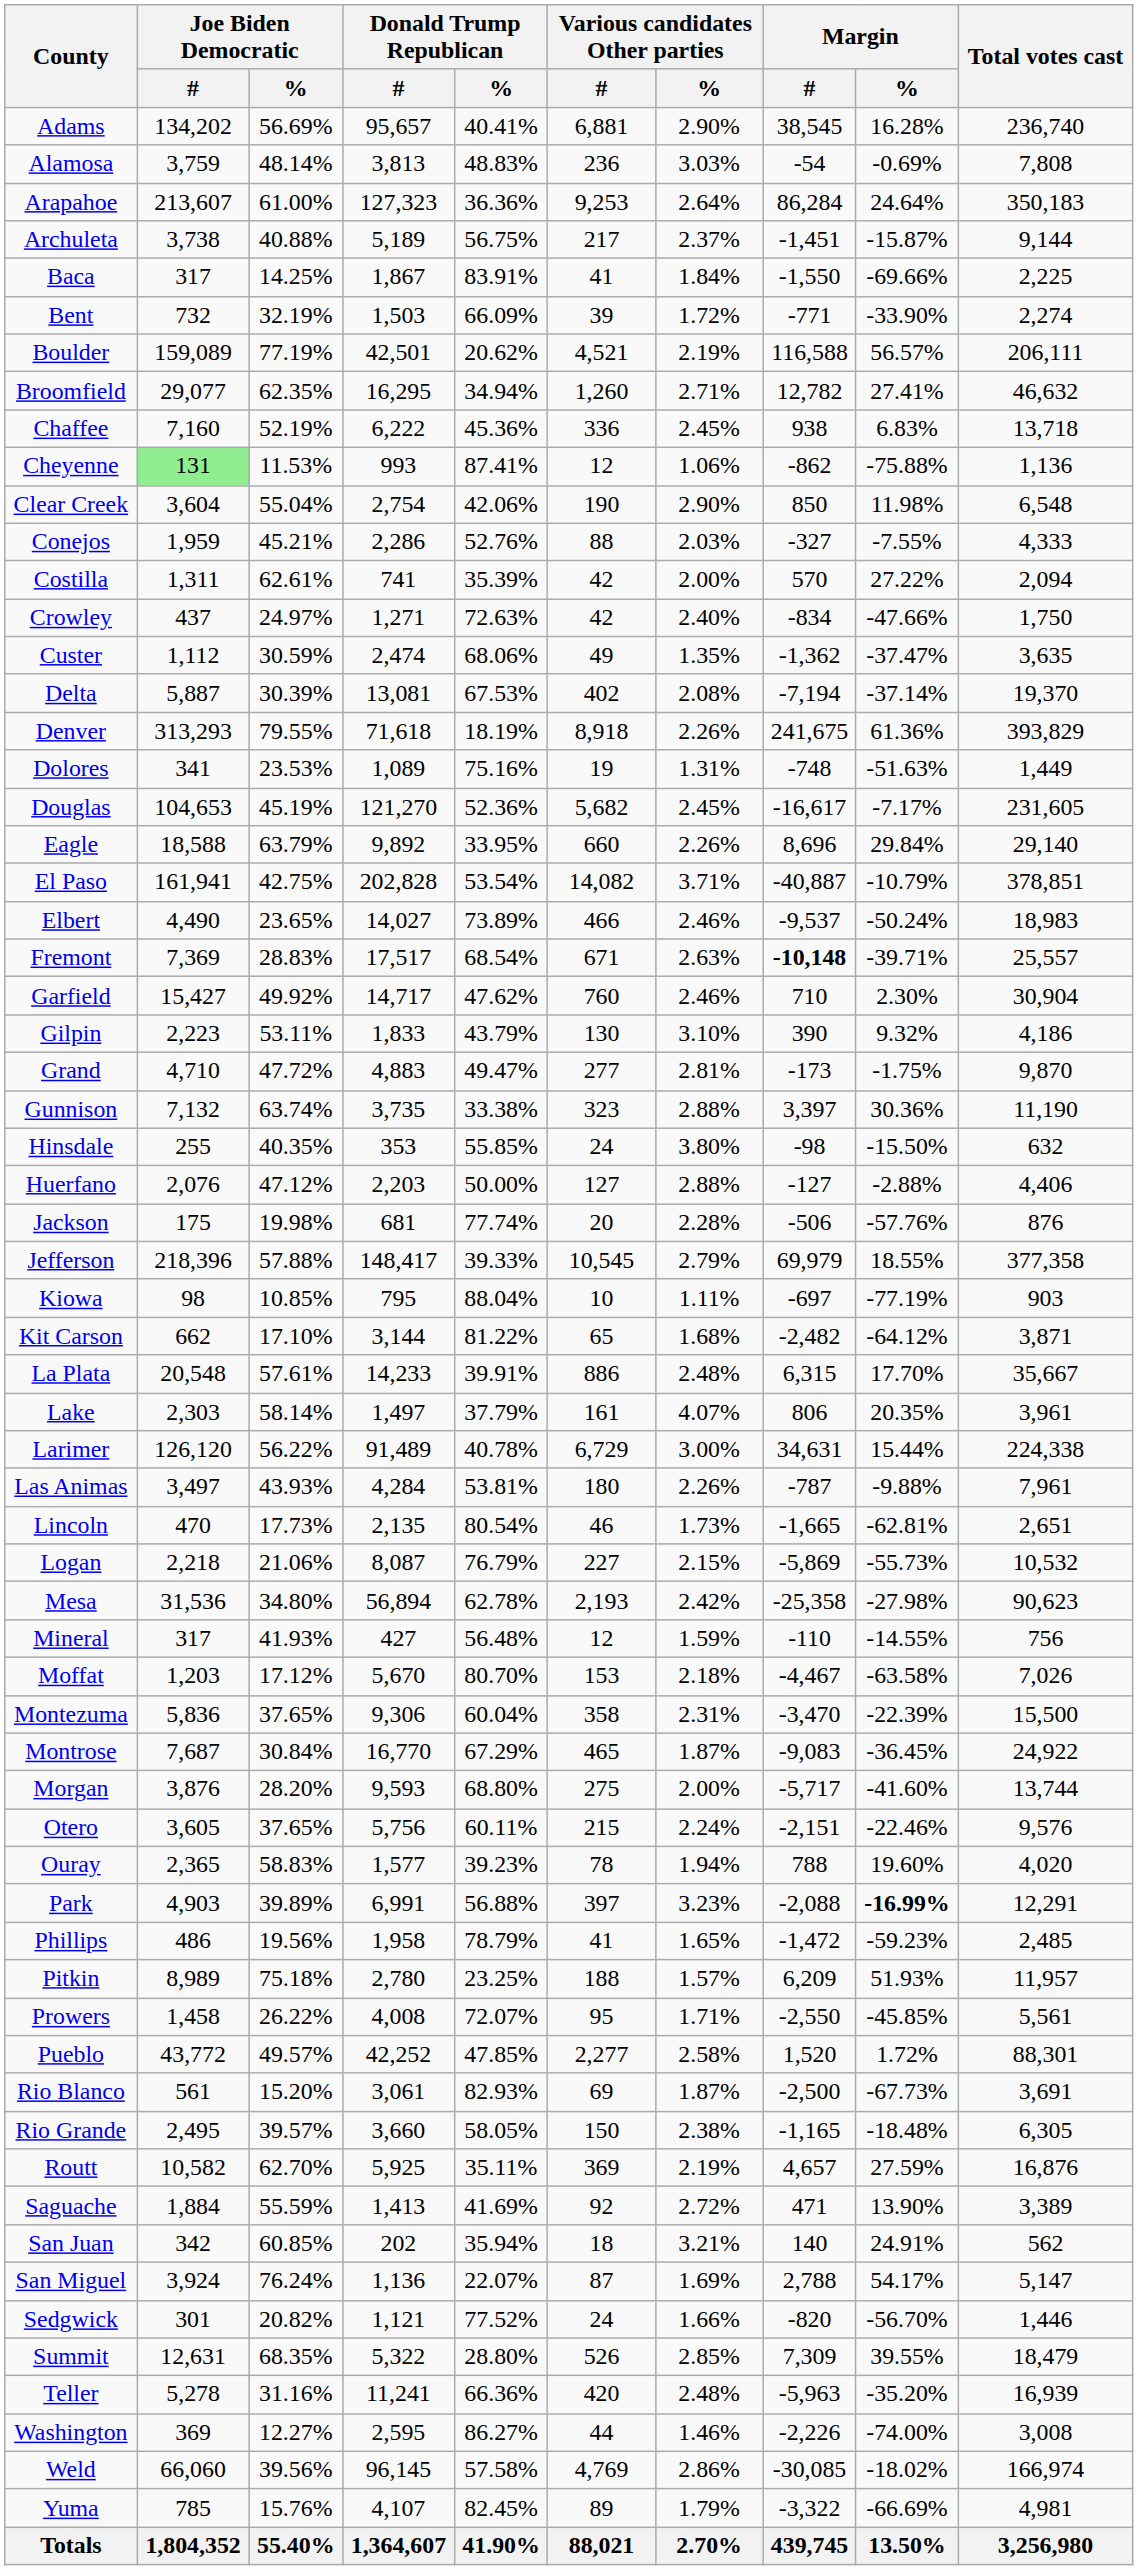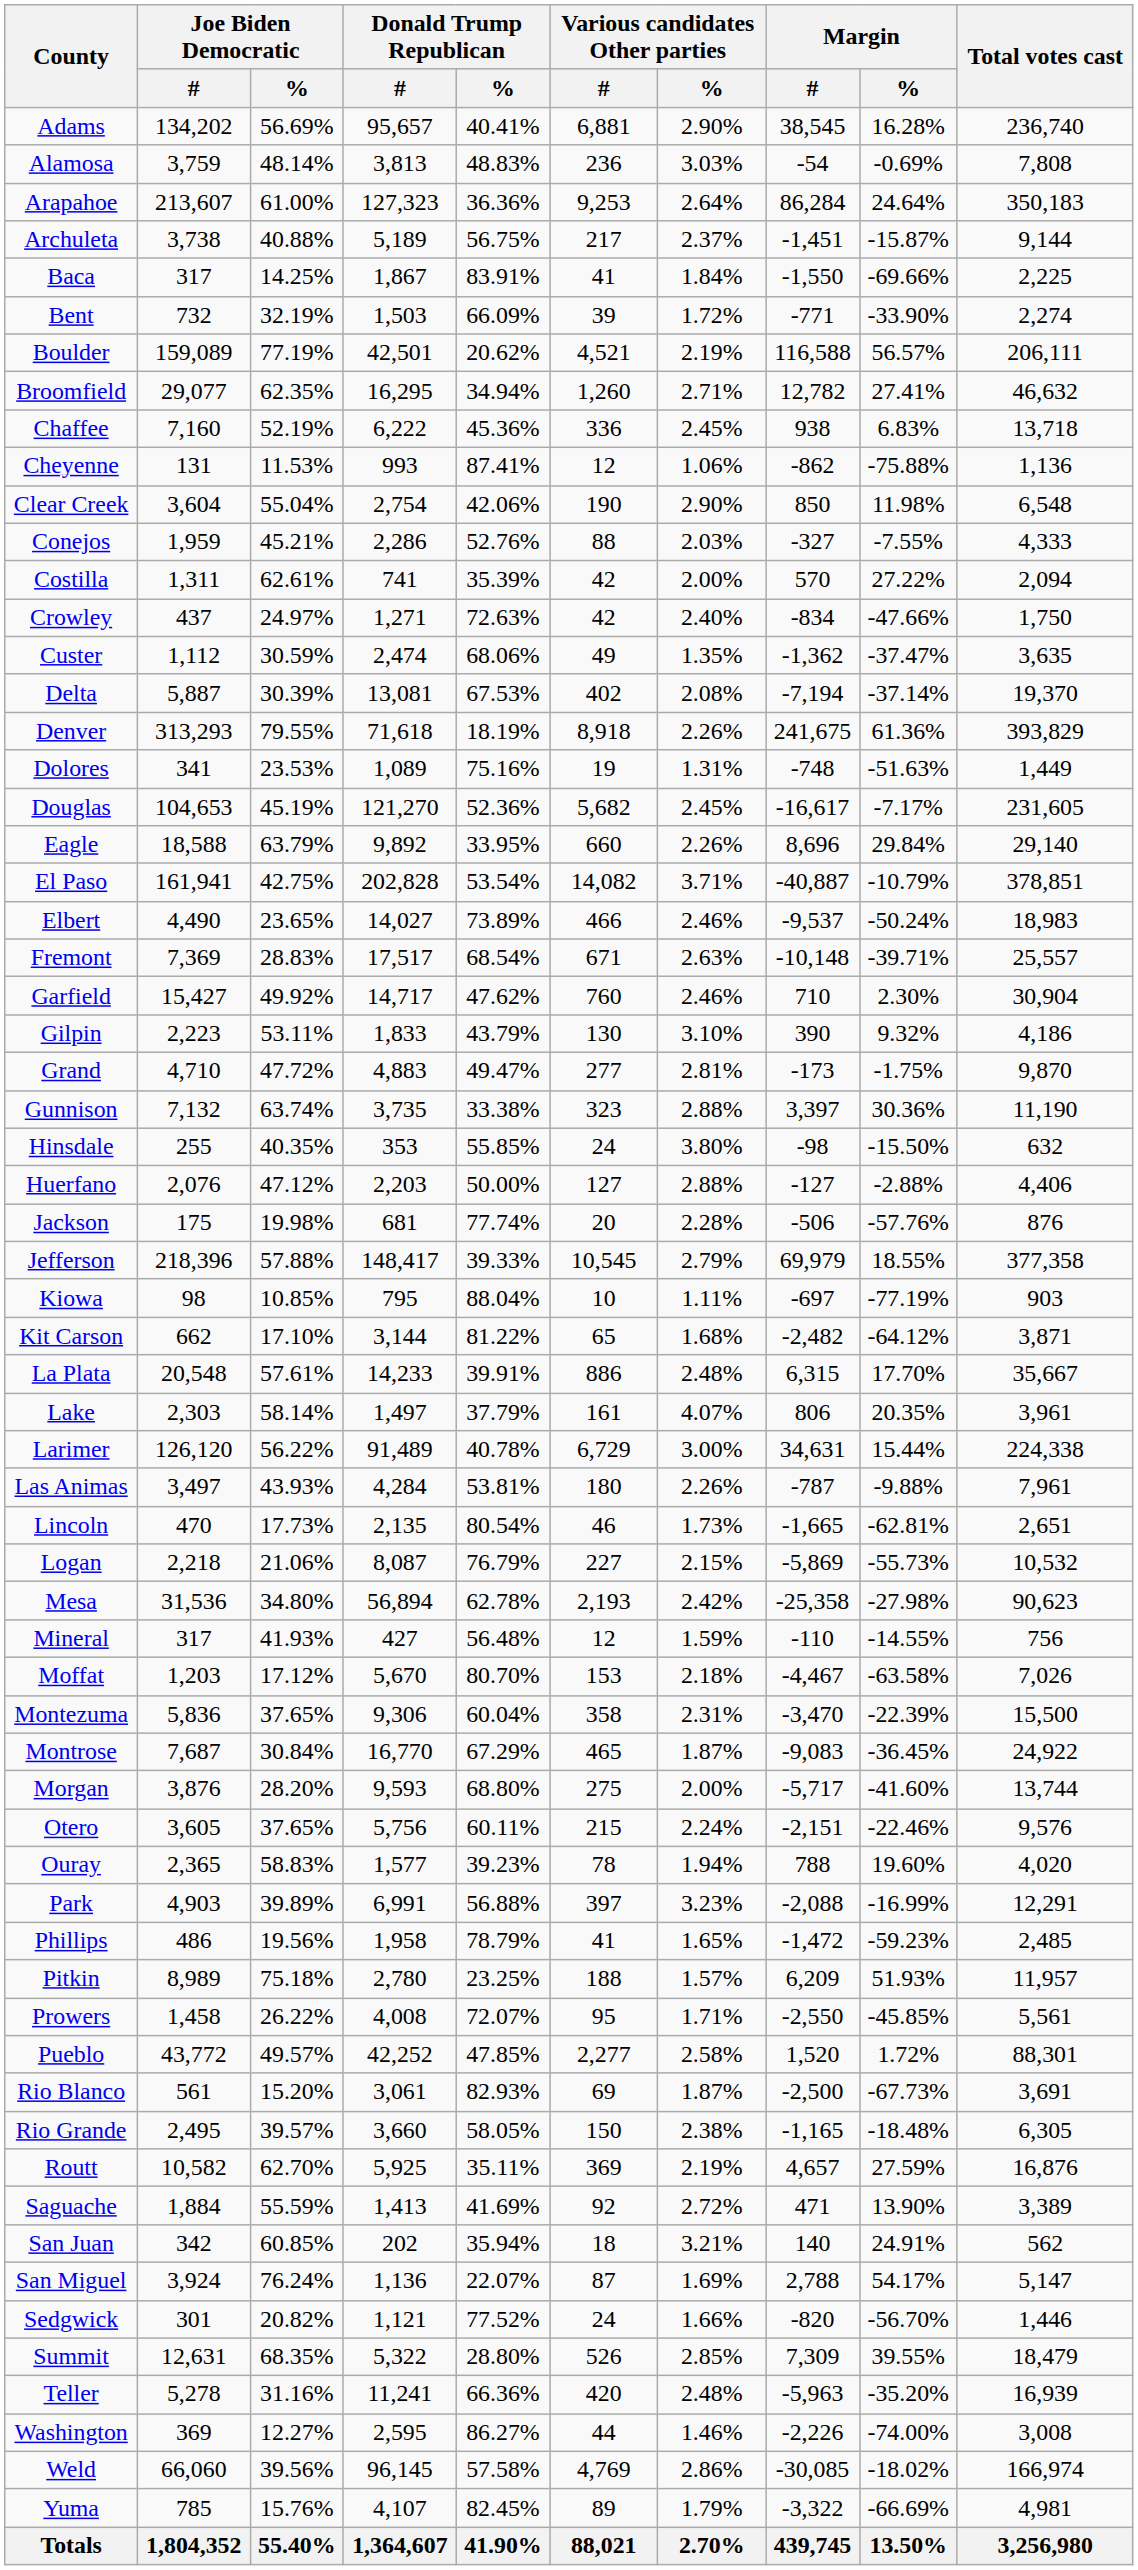(193, 466) lightgreen background -> (194, 466) no background
(810, 957) bold -> (813, 957) normal
(907, 1902) bold -> (908, 1902) normal
